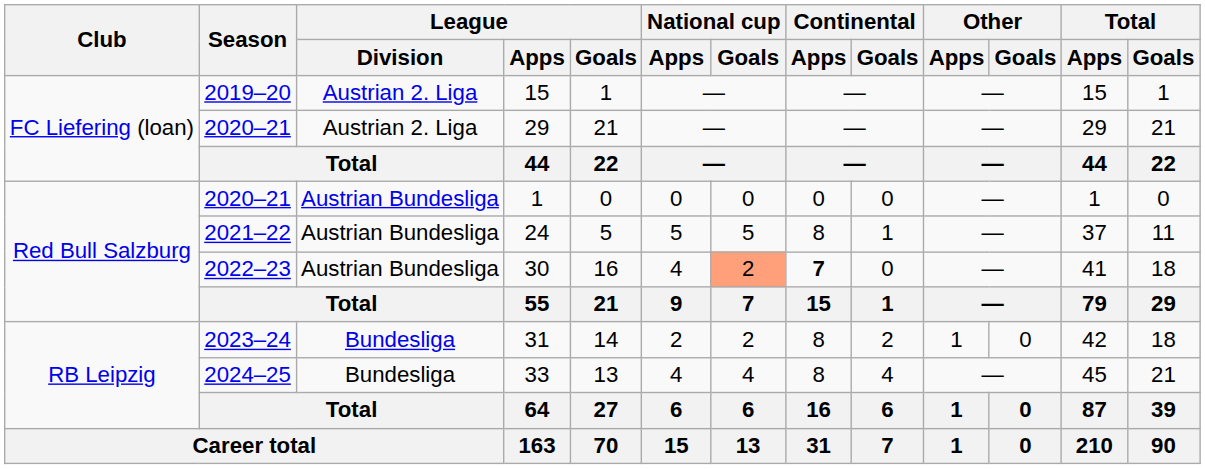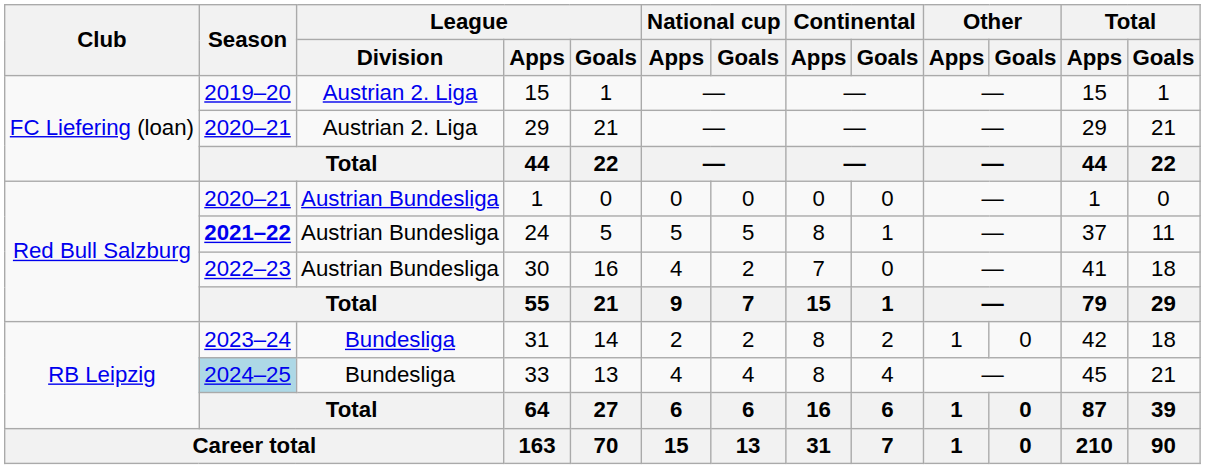(248, 233) normal -> (248, 233) bold
(748, 269) lightsalmon background -> (748, 269) no background
(819, 269) bold -> (819, 269) normal
(248, 374) no background -> (248, 374) lightblue background
